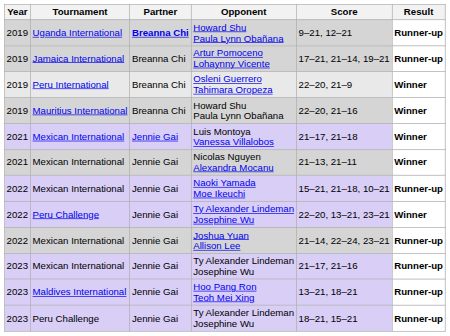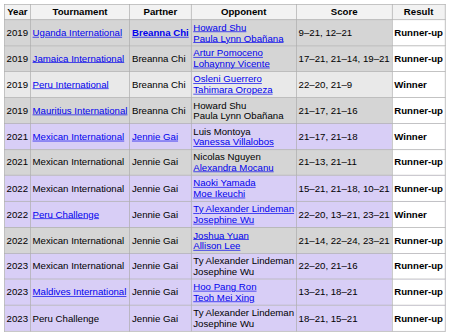(328, 111) 22–20, 21–16 -> (328, 111) 21–17, 21–16
(411, 111) Winner -> (419, 111) Runner-up
(411, 163) Winner -> (419, 163) Runner-up
(328, 267) 21–17, 21–16 -> (328, 267) 22–20, 21–16
